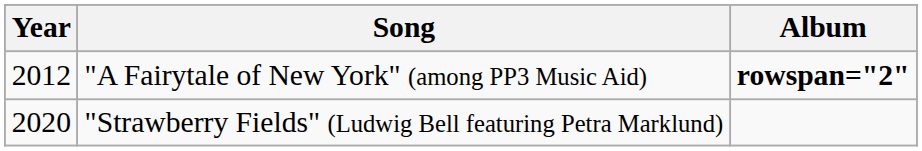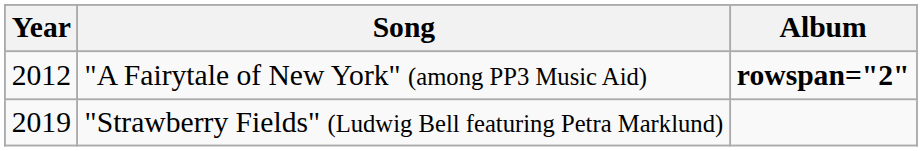(41, 121) 2020 -> (41, 121) 2019
